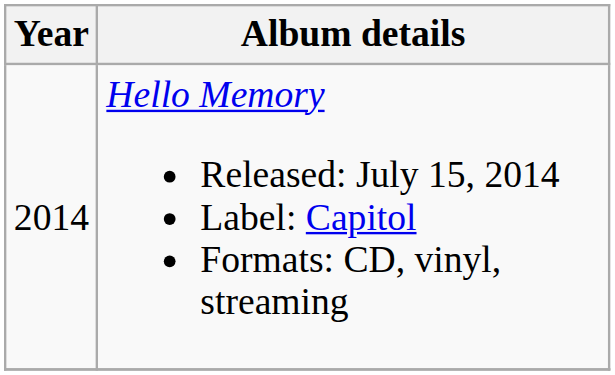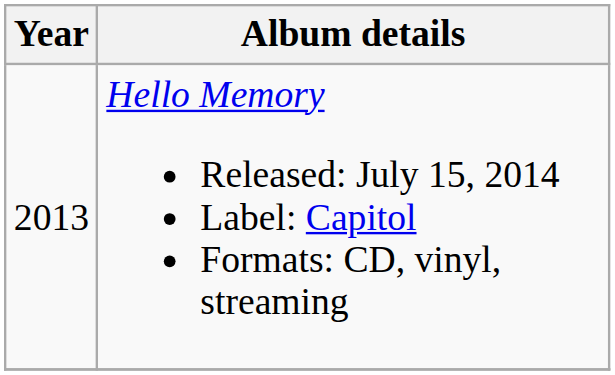(51, 216) 2014 -> (51, 216) 2013
